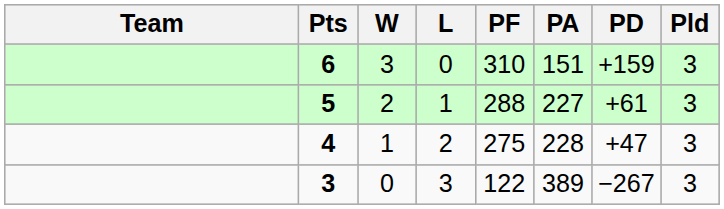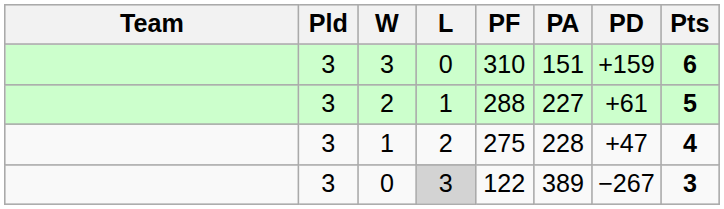columns swapped: (690, 24) <-> (328, 24)
(446, 183) no background -> (446, 183) lightgrey background
